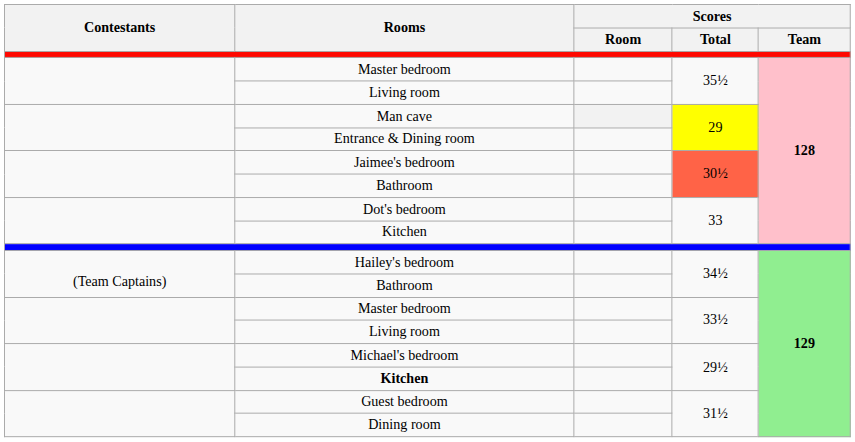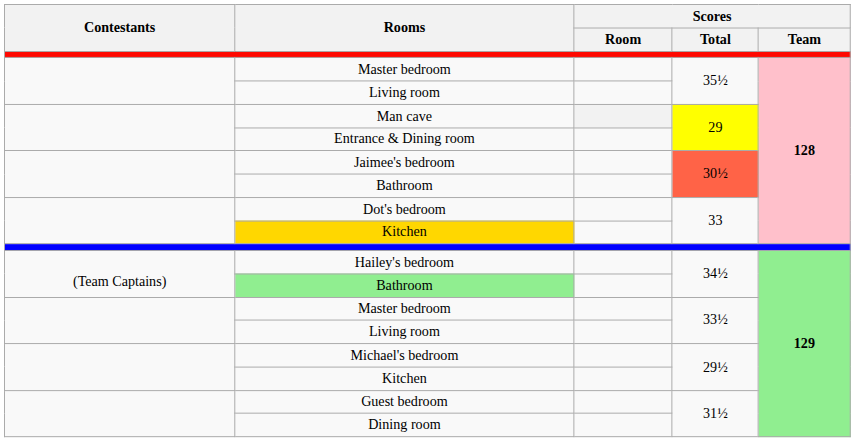(404, 232) no background -> (404, 232) gold background
(404, 285) no background -> (404, 285) lightgreen background
(404, 378) bold -> (404, 378) normal
